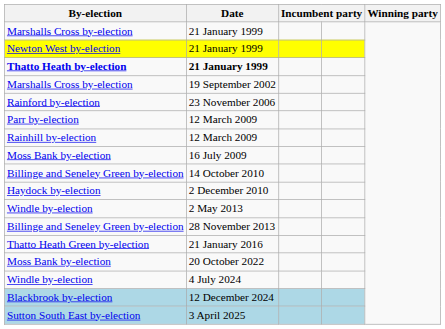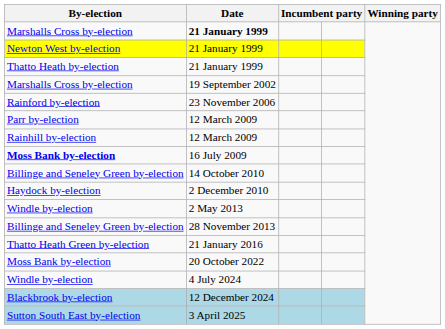(226, 31) normal -> (228, 31) bold
(67, 66) bold -> (63, 66) normal
(228, 66) bold -> (226, 66) normal
(59, 155) normal -> (61, 155) bold
